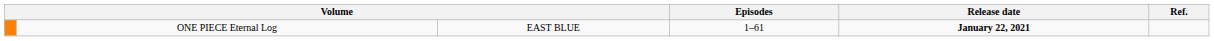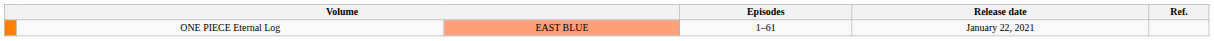(553, 28) no background -> (562, 28) lightsalmon background
(994, 28) bold -> (1000, 28) normal
